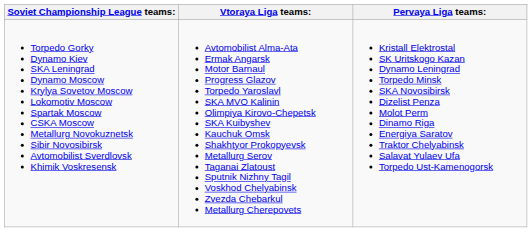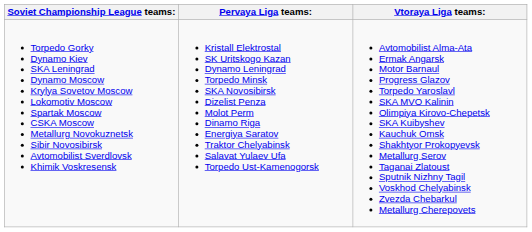columns swapped: (440, 12) <-> (266, 12)
